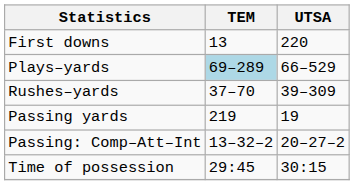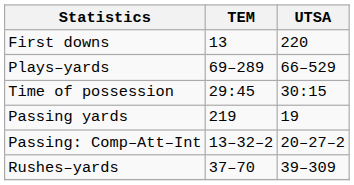(236, 67) lightblue background -> (236, 67) no background
rows swapped: (63, 92) <-> (91, 167)
